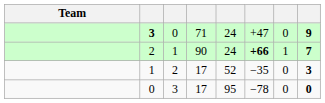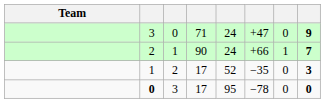(152, 32) bold -> (152, 32) normal
(259, 51) bold -> (259, 51) normal
(152, 88) normal -> (152, 88) bold
